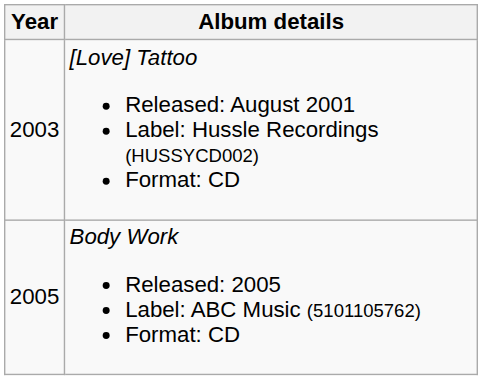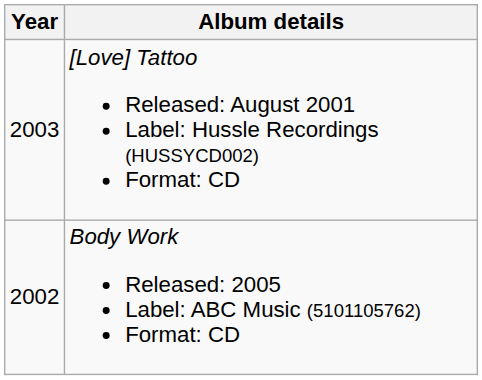(35, 297) 2005 -> (35, 297) 2002
